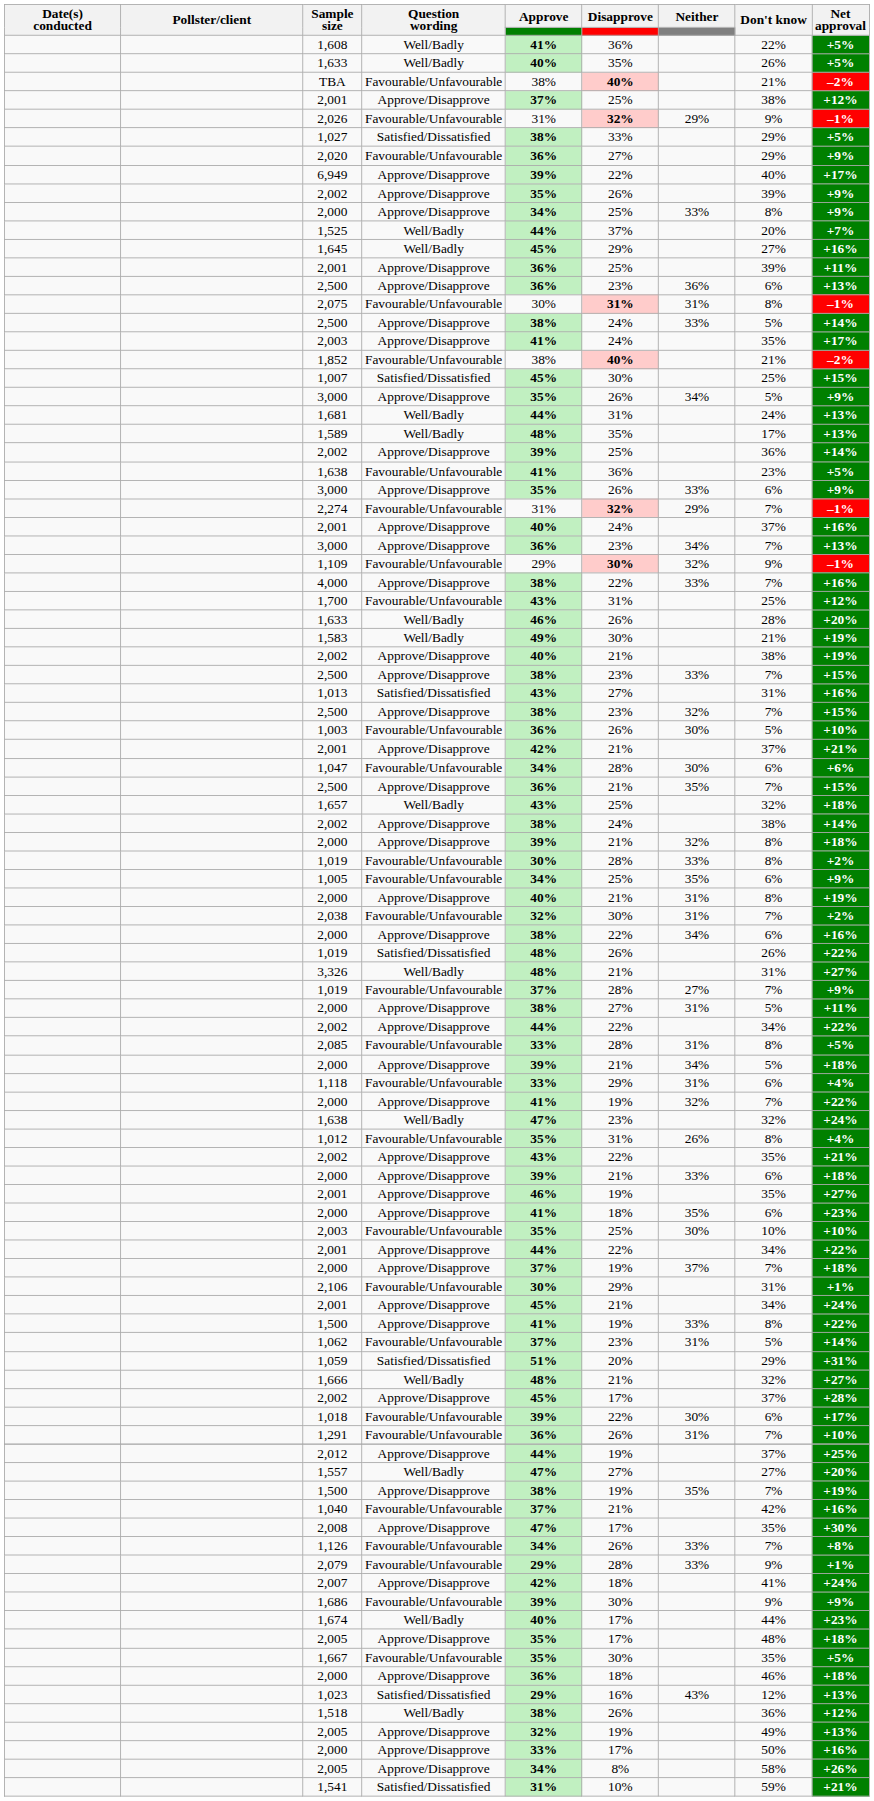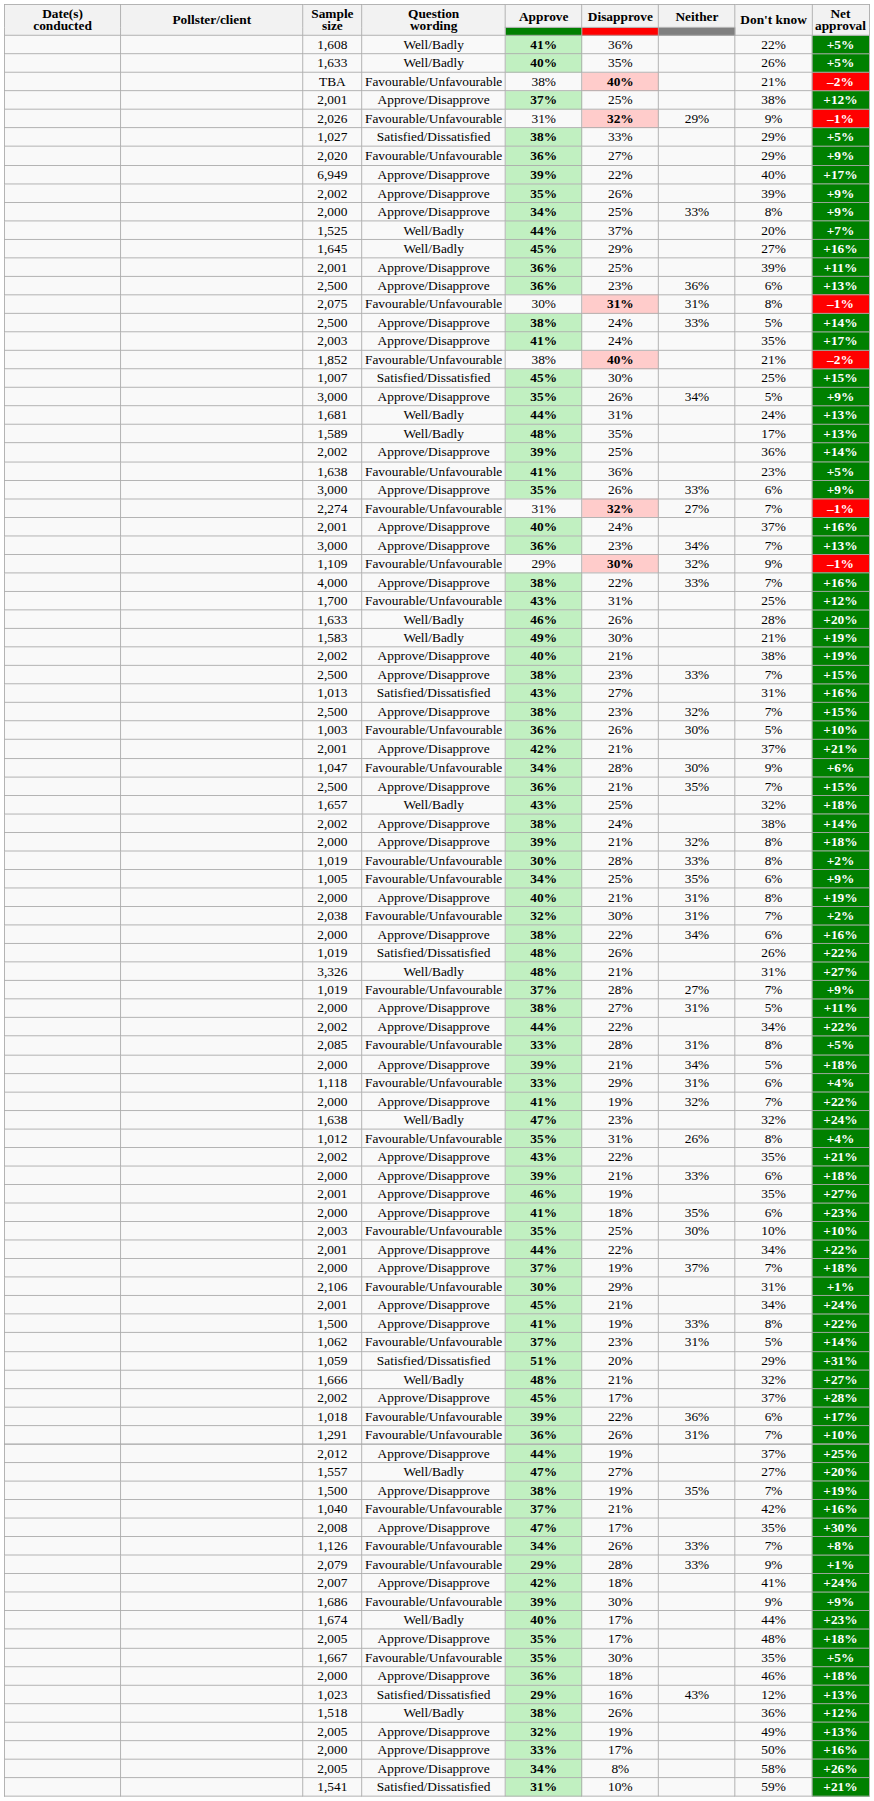(697, 508) 29% -> (697, 508) 27%
(774, 767) 6% -> (774, 767) 9%
(697, 1416) 30% -> (697, 1416) 36%
